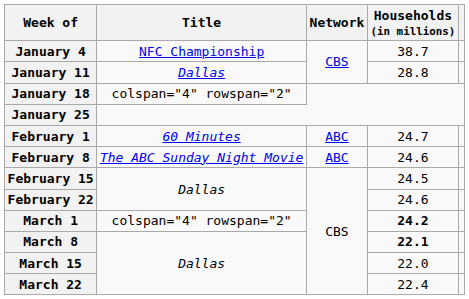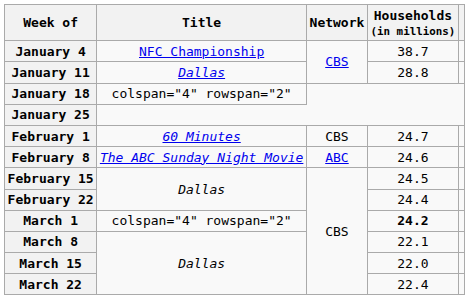(337, 136) ABC -> (337, 136) CBS
(413, 200) 24.6 -> (413, 200) 24.4
(413, 242) bold -> (413, 242) normal
